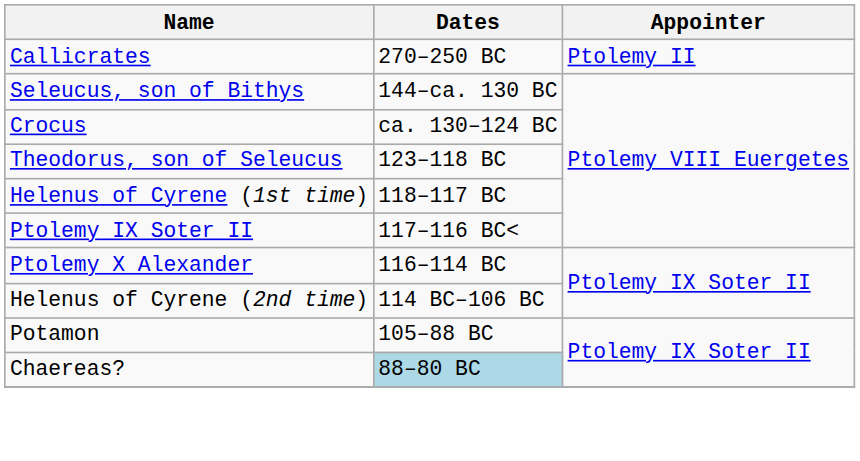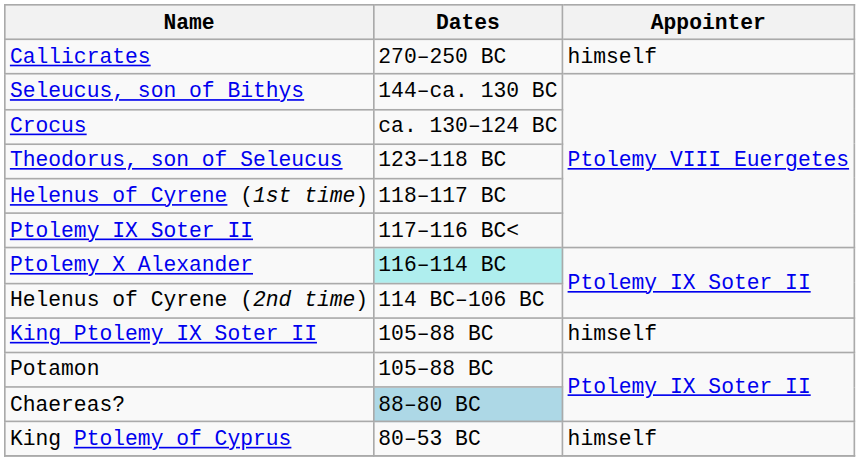(632, 57) Ptolemy II -> (612, 57) himself
(442, 265) no background -> (442, 265) paleturquoise background
+ row: (163, 335)
+ row: (151, 439)
